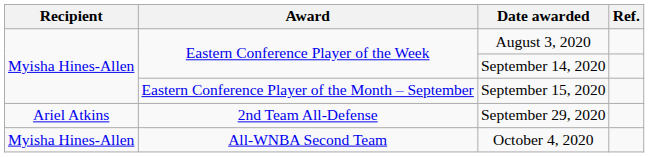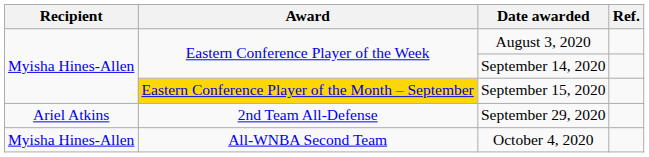(308, 90) no background -> (308, 90) gold background
